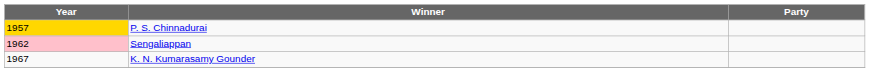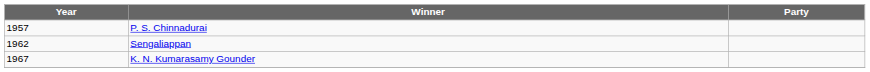(18, 28) gold background -> (18, 28) no background
(18, 43) pink background -> (18, 43) no background
